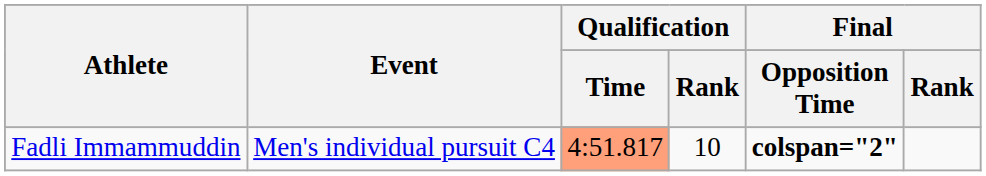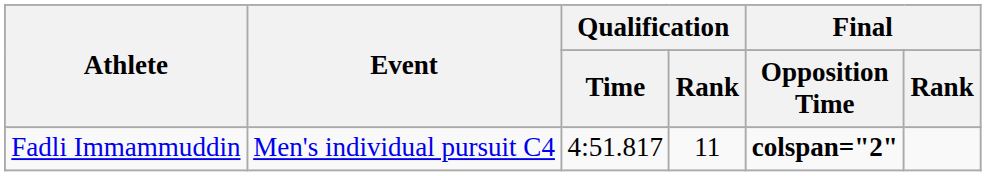(615, 148) lightsalmon background -> (615, 148) no background
(707, 148) 10 -> (707, 148) 11
